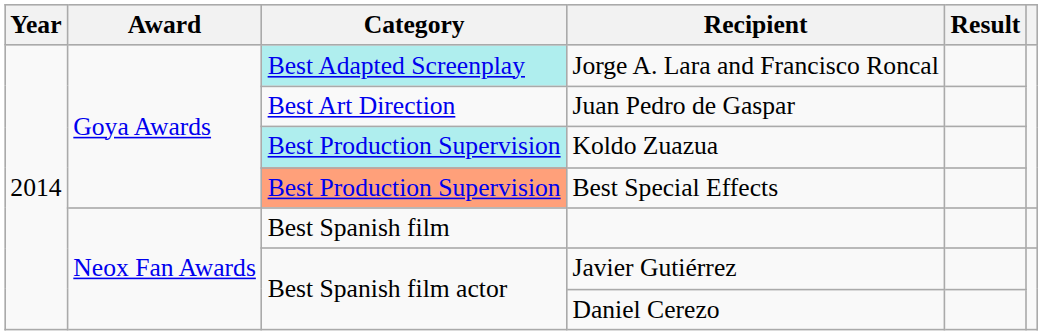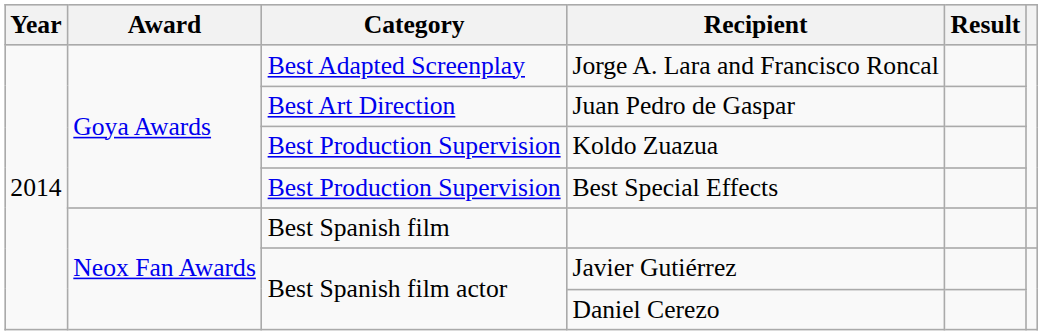(396, 65) paleturquoise background -> (396, 65) no background
(414, 146) paleturquoise background -> (414, 146) no background
(414, 187) lightsalmon background -> (414, 187) no background
